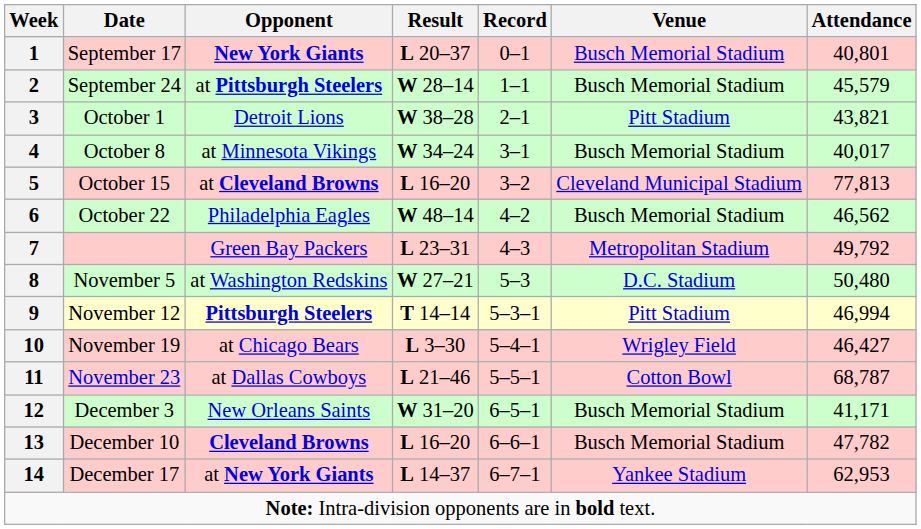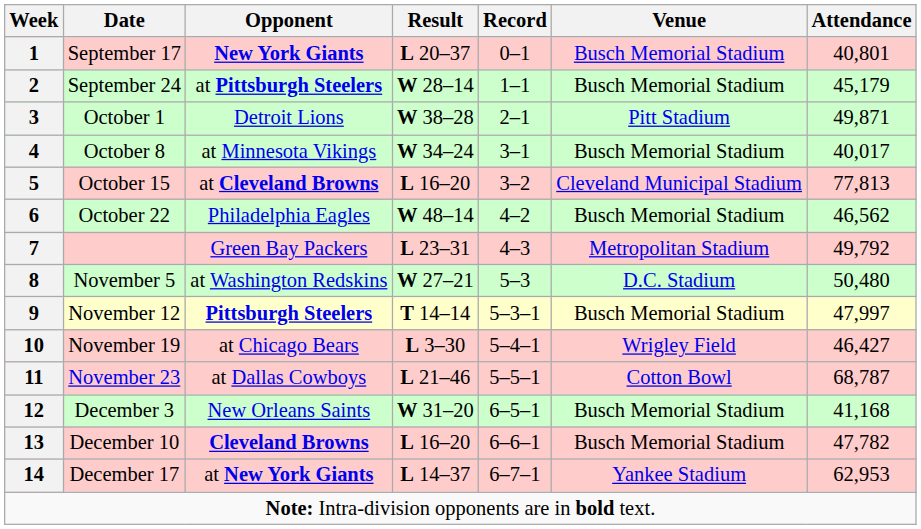(861, 85) 45,579 -> (861, 85) 45,179
(861, 118) 43,821 -> (861, 118) 49,871
(679, 313) Pitt Stadium -> (679, 313) Busch Memorial Stadium
(861, 313) 46,994 -> (861, 313) 47,997
(861, 410) 41,171 -> (861, 410) 41,168
